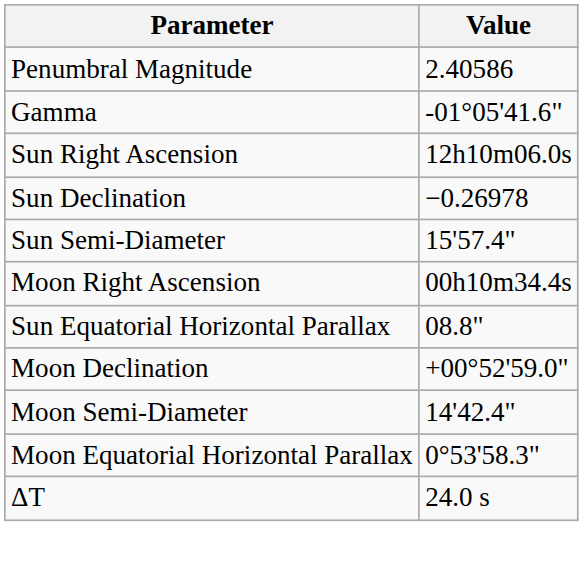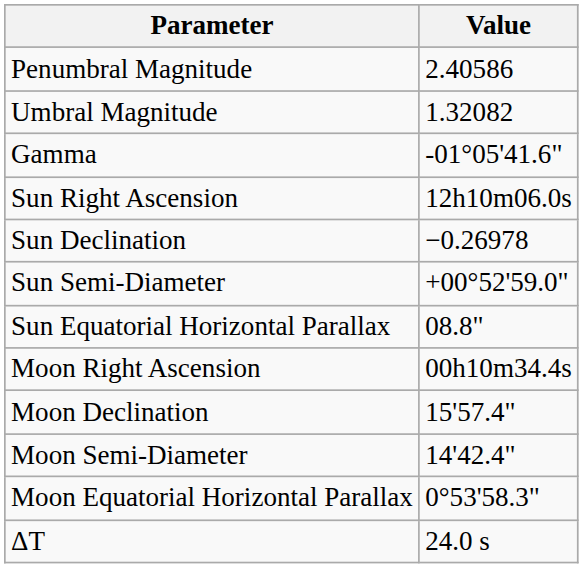+ row: (114, 111)
(470, 240) 15'57.4" -> (497, 283) +00°52'59.0"
rows swapped: (201, 326) <-> (136, 283)
(497, 369) +00°52'59.0" -> (470, 411) 15'57.4"
